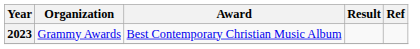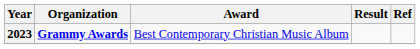(79, 33) normal -> (83, 33) bold
